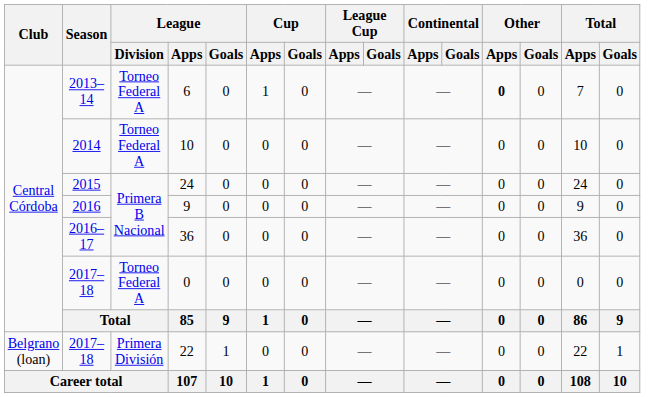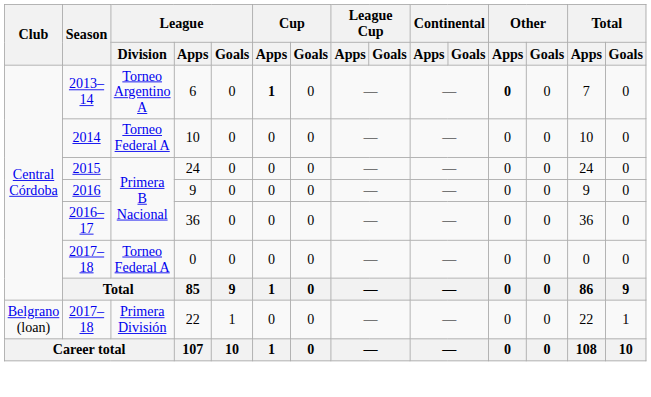(139, 92) Torneo Federal A -> (142, 92) Torneo Argentino A
(265, 92) normal -> (271, 92) bold
